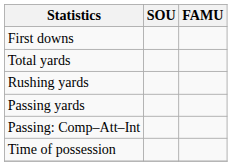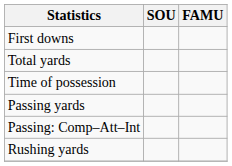rows swapped: (48, 82) <-> (62, 149)
